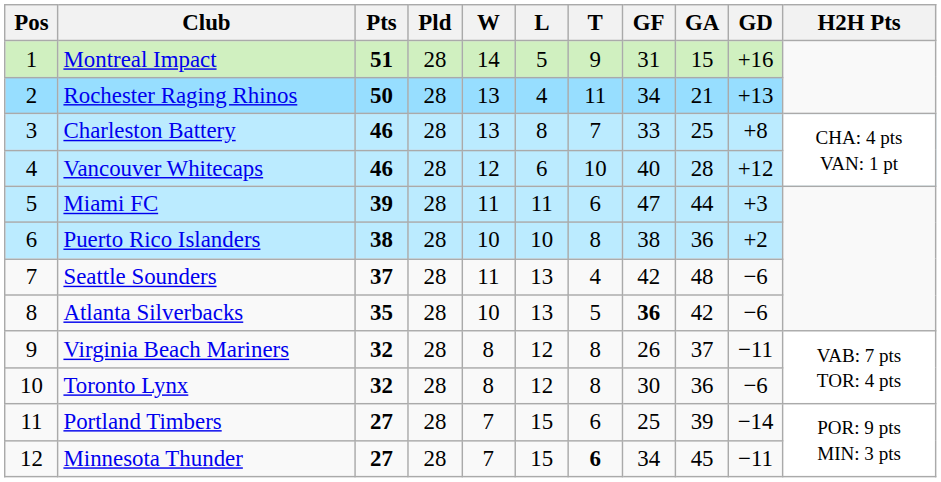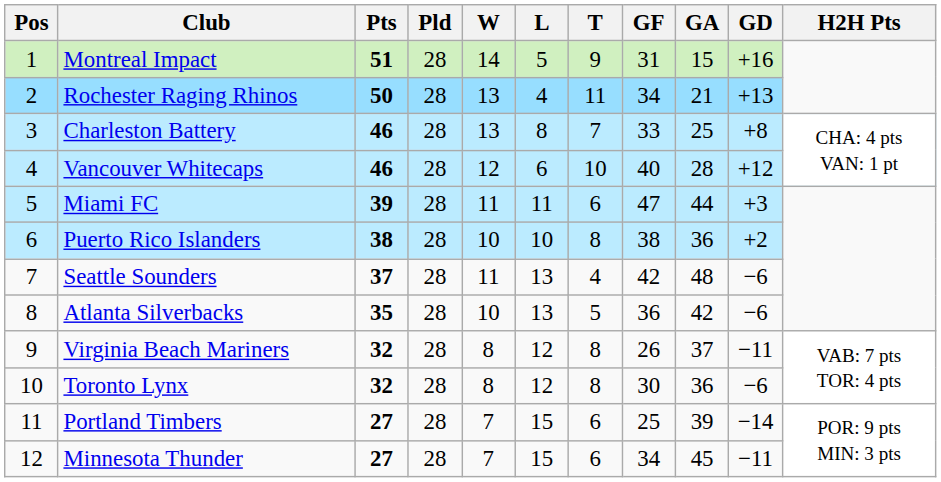(649, 312) bold -> (649, 312) normal
(595, 458) bold -> (595, 458) normal
